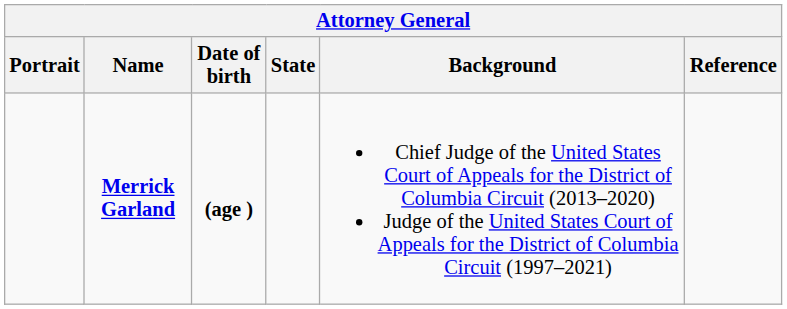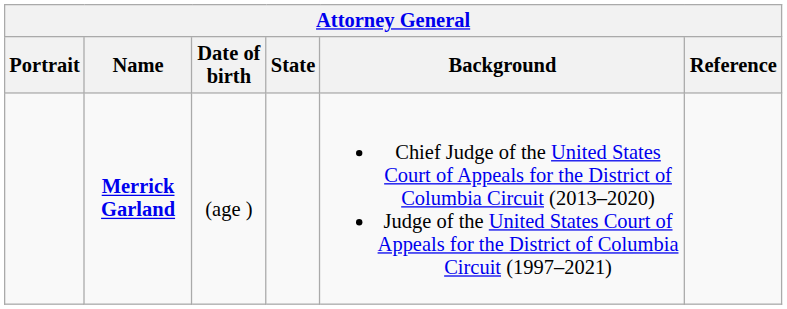(229, 209) bold -> (229, 209) normal
